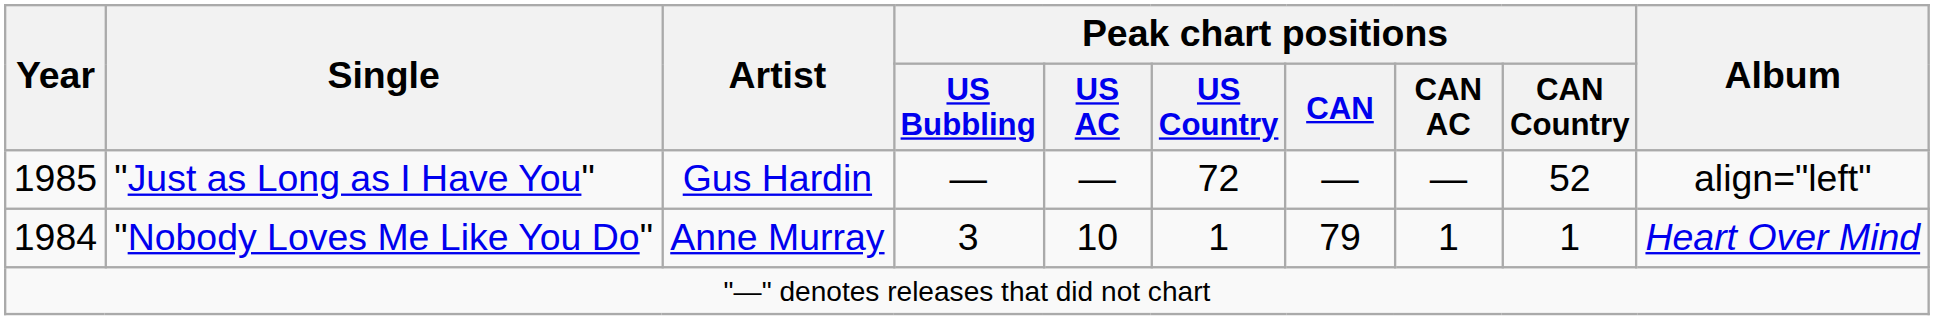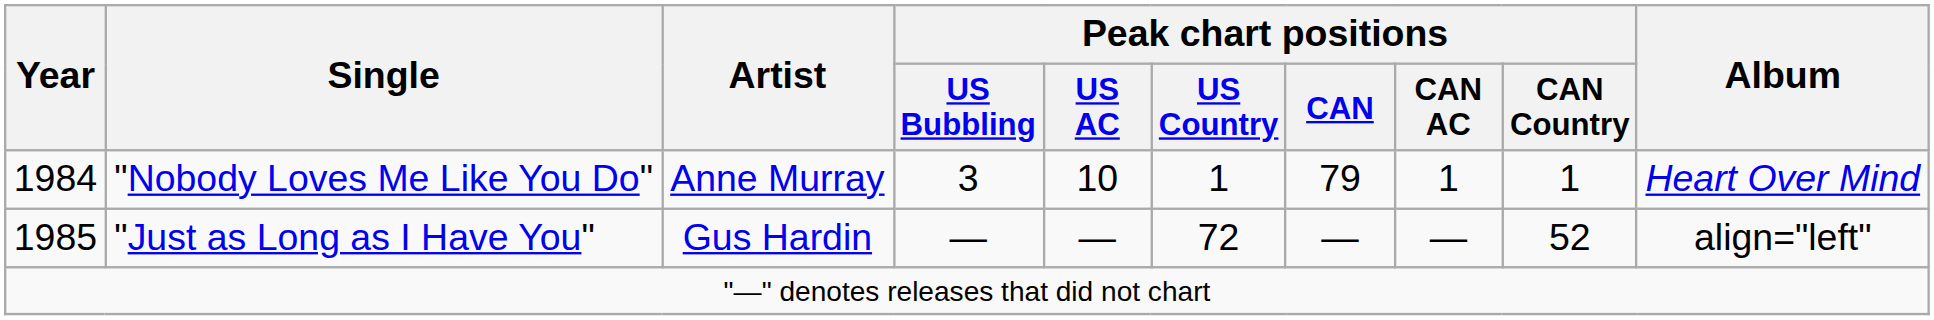rows swapped: (384, 237) <-> (355, 178)
